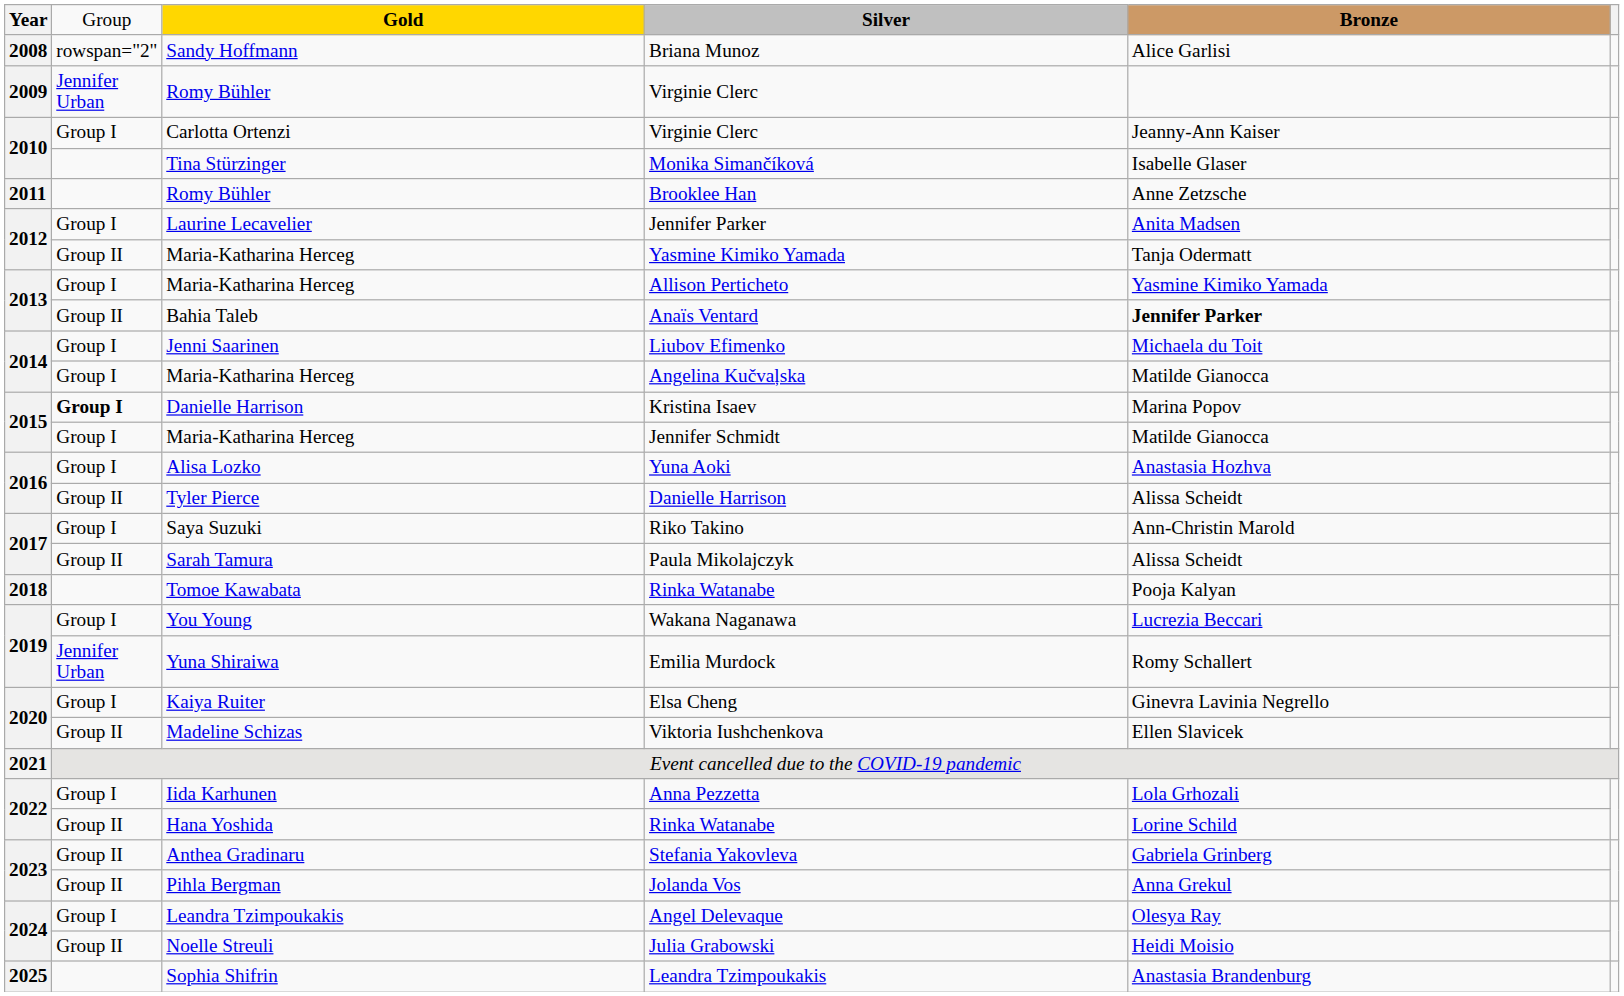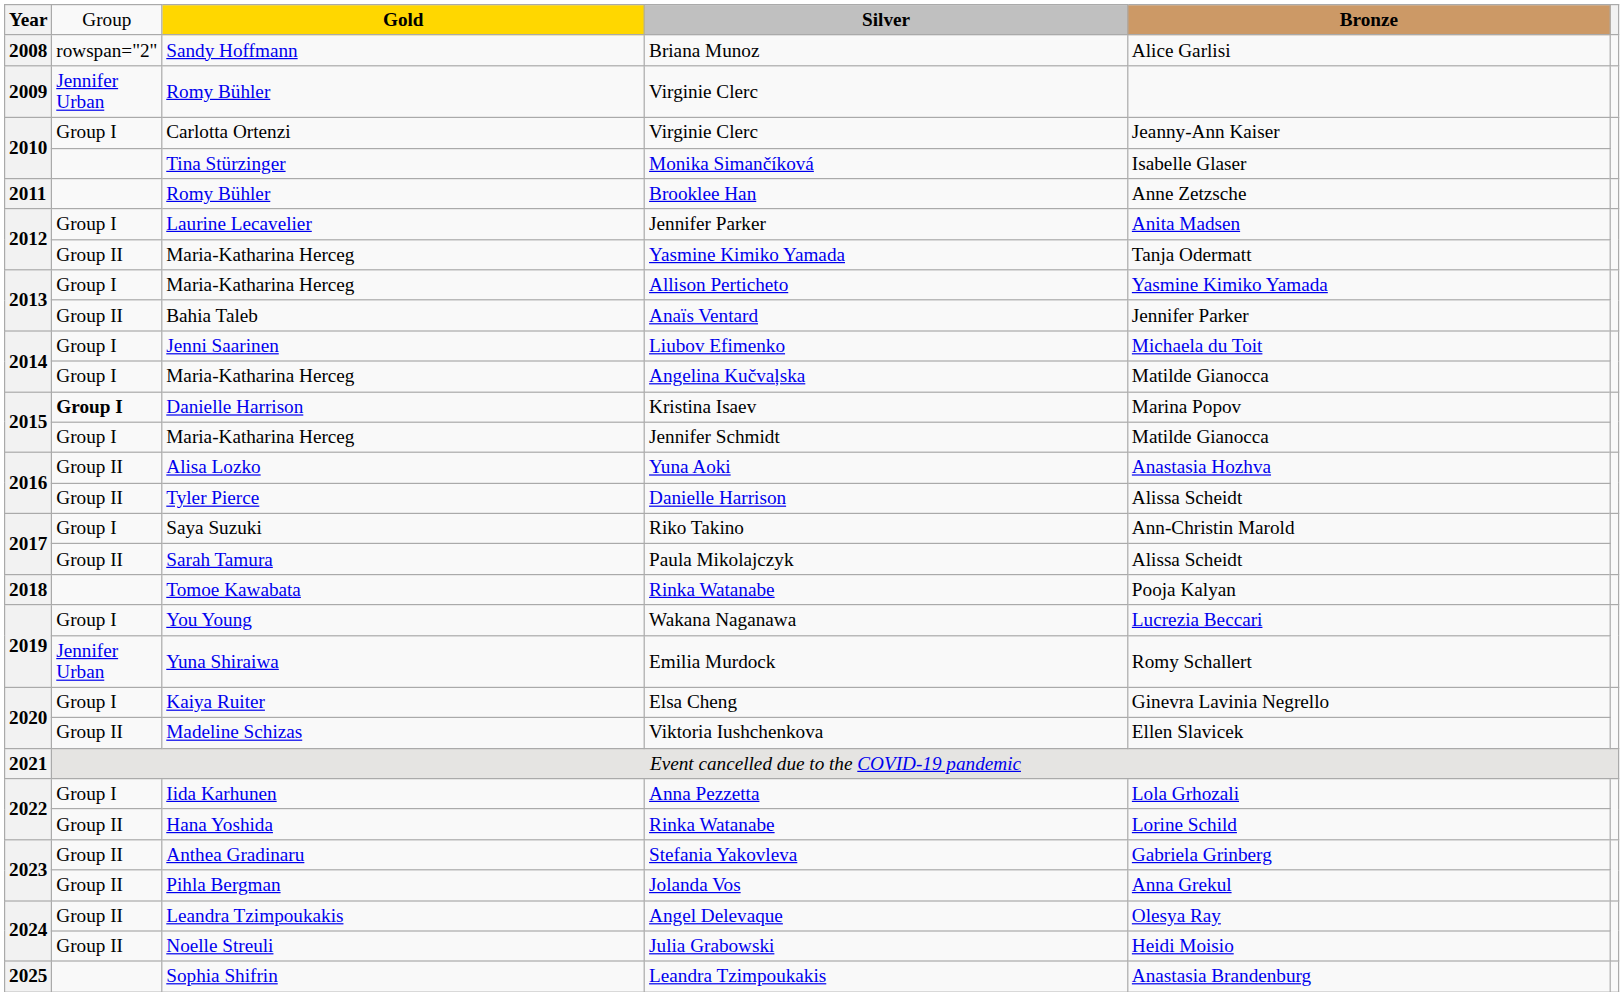(1197, 315) bold -> (1190, 315) normal
(86, 467) Group I -> (90, 467) Group II
(86, 915) Group I -> (90, 915) Group II
